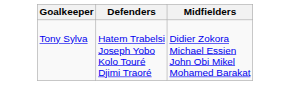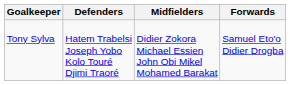+ column: (253, 12)
